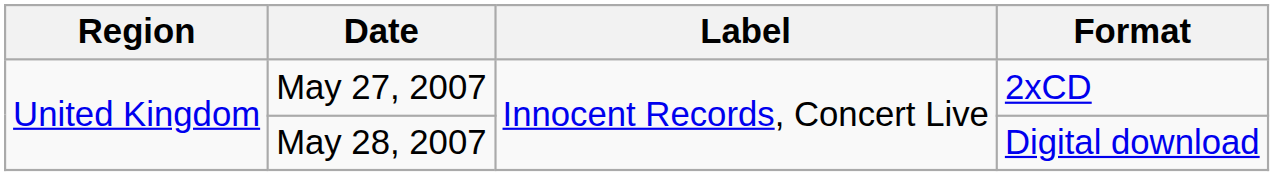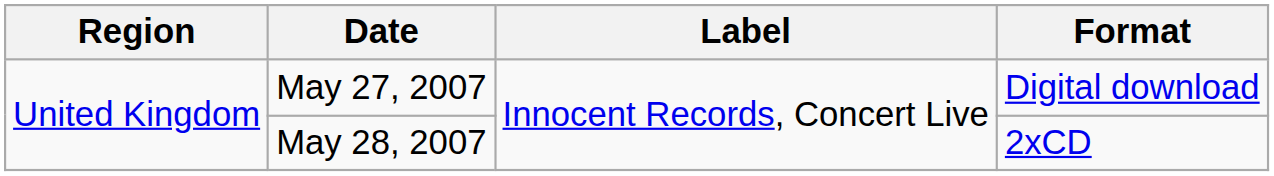(1048, 87) 2xCD -> (1132, 87) Digital download
(1132, 142) Digital download -> (1048, 142) 2xCD
